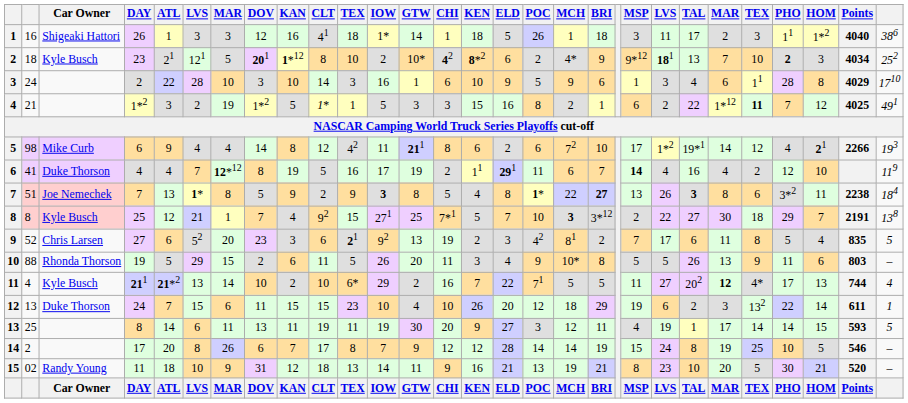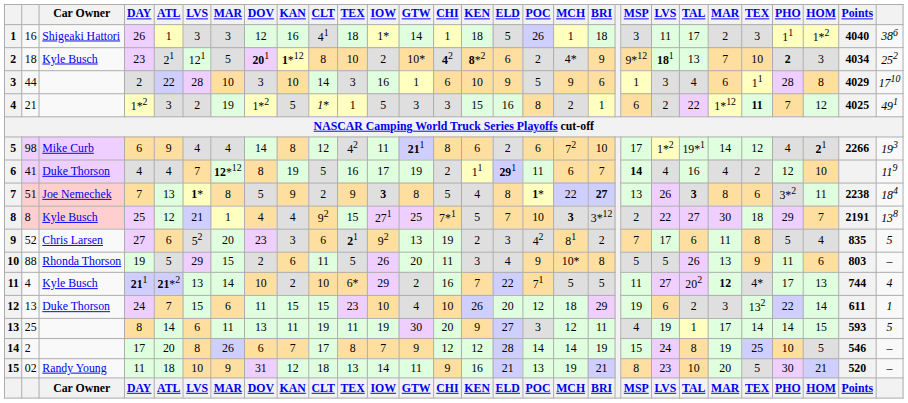(31, 82) 24 -> (31, 82) 44
(261, 217) 7 -> (261, 217) 4
